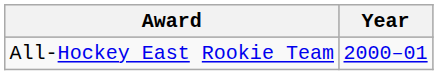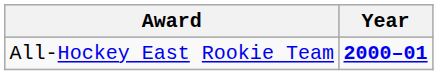(386, 54) normal -> (386, 54) bold
